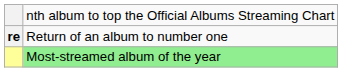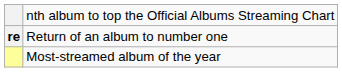(123, 57) lightgreen background -> (123, 57) no background
